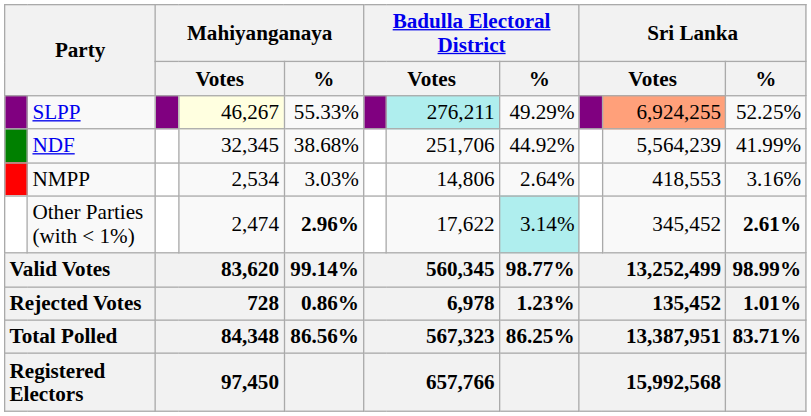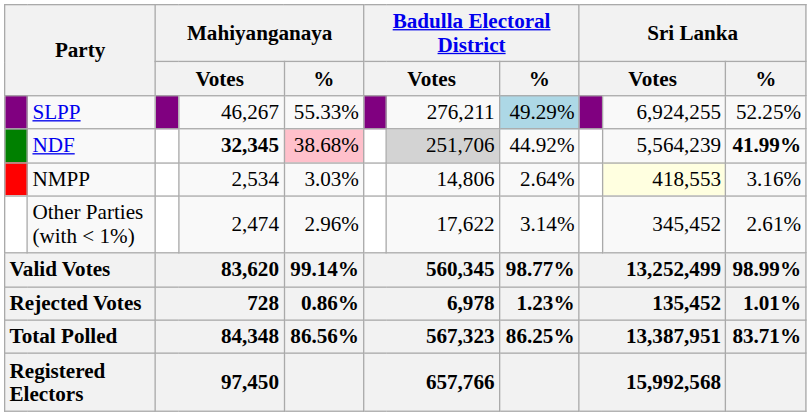(250, 111) lightyellow background -> (250, 111) no background
(461, 111) paleturquoise background -> (461, 111) no background
(542, 111) no background -> (542, 111) lightblue background
(679, 111) lightsalmon background -> (679, 111) no background
(250, 145) normal -> (250, 145) bold
(326, 145) no background -> (326, 145) pink background
(460, 145) no background -> (460, 145) lightgrey background
(768, 145) normal -> (767, 145) bold
(687, 178) no background -> (687, 178) lightyellow background
(330, 224) bold -> (332, 224) normal
(547, 224) paleturquoise background -> (547, 224) no background
(772, 224) bold -> (774, 224) normal
